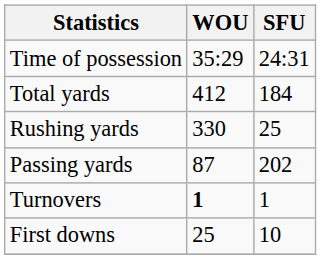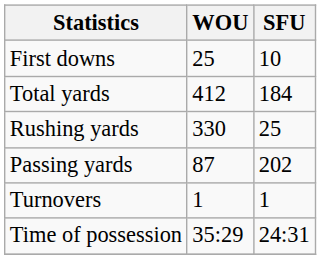rows swapped: (62, 235) <-> (96, 58)
(198, 200) bold -> (198, 200) normal
